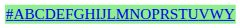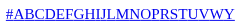(120, 14) lightgreen background -> (120, 14) no background
